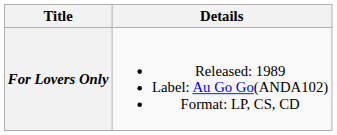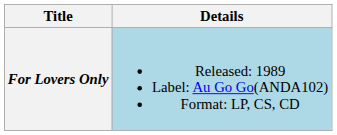(222, 87) no background -> (222, 87) lightblue background
